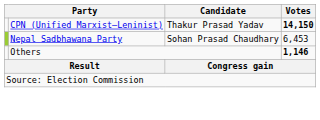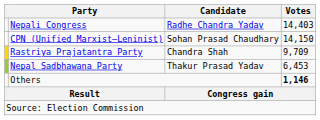+ row: (49, 25)
(215, 25) Thakur Prasad Yadav -> (223, 39) Sohan Prasad Chaudhary
(298, 25) bold -> (298, 39) normal
+ row: (76, 53)
(223, 39) Sohan Prasad Chaudhary -> (215, 66) Thakur Prasad Yadav
